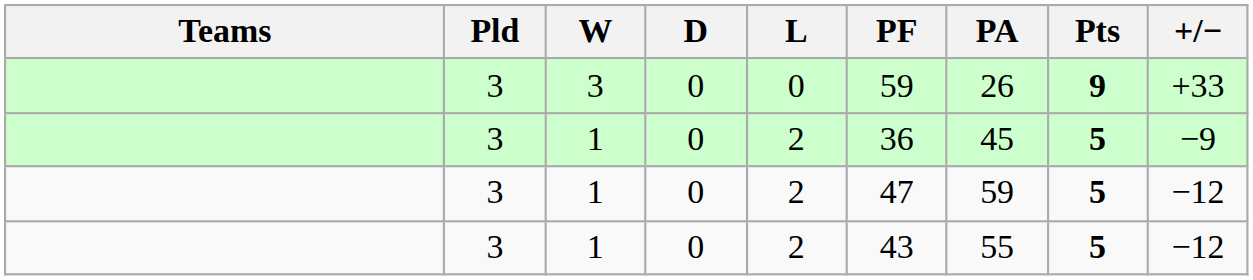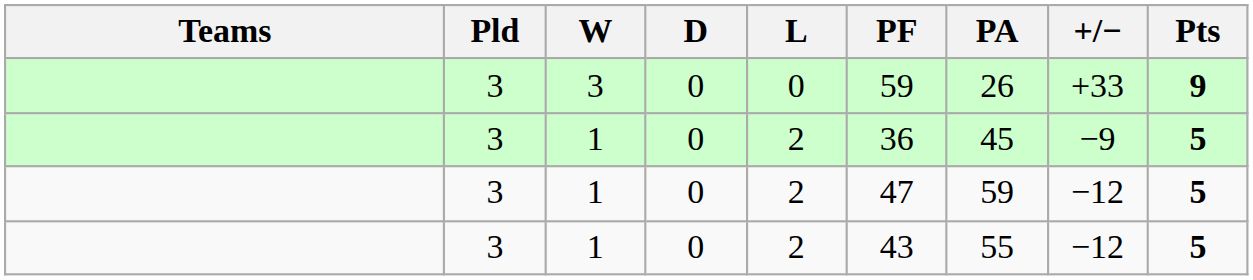columns swapped: (1198, 31) <-> (1098, 31)
